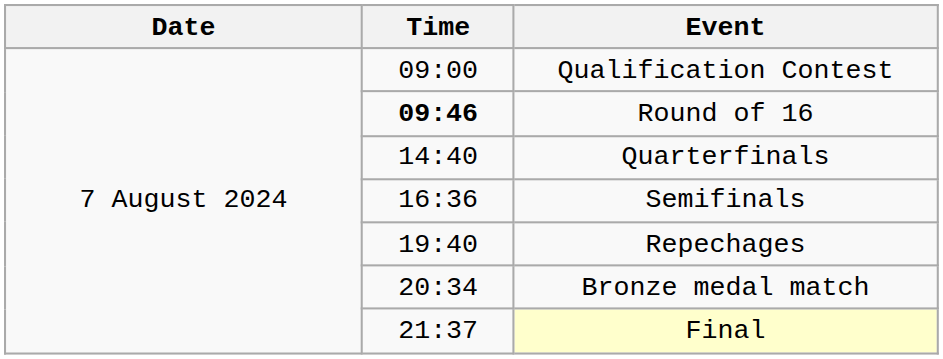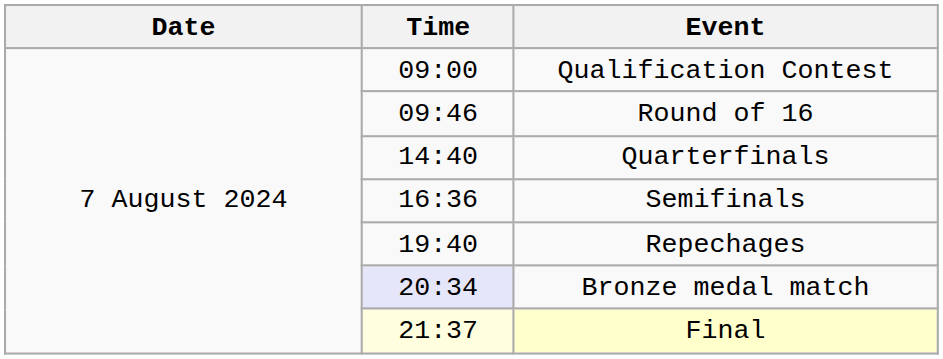(438, 114) bold -> (438, 114) normal
(438, 287) no background -> (438, 287) lavender background
(438, 331) no background -> (438, 331) lightyellow background
